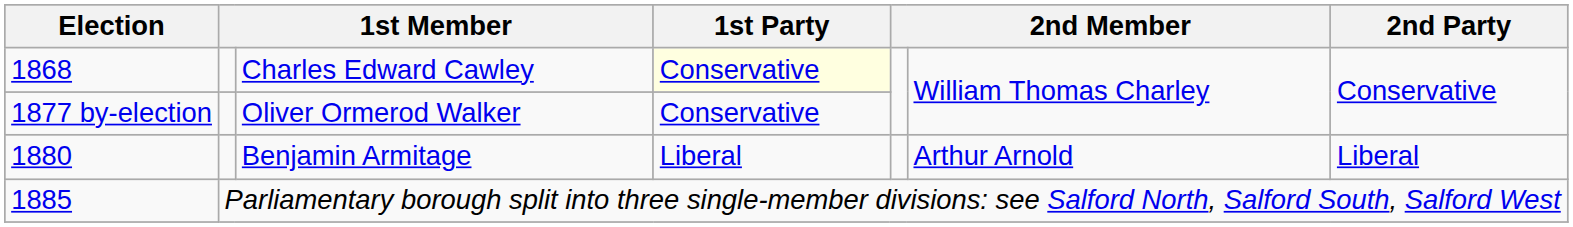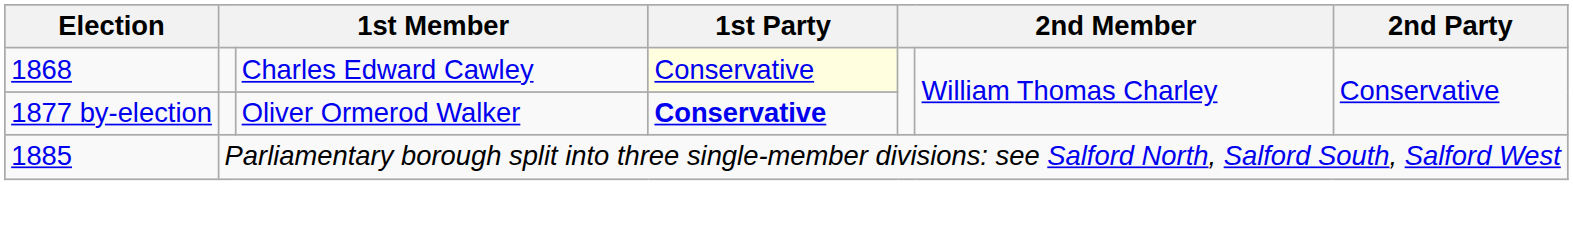(740, 112) normal -> (740, 112) bold
- row: (357, 156)
